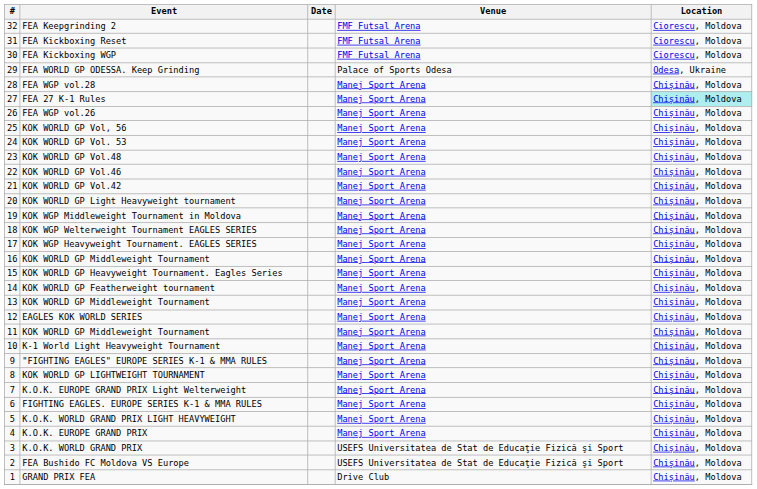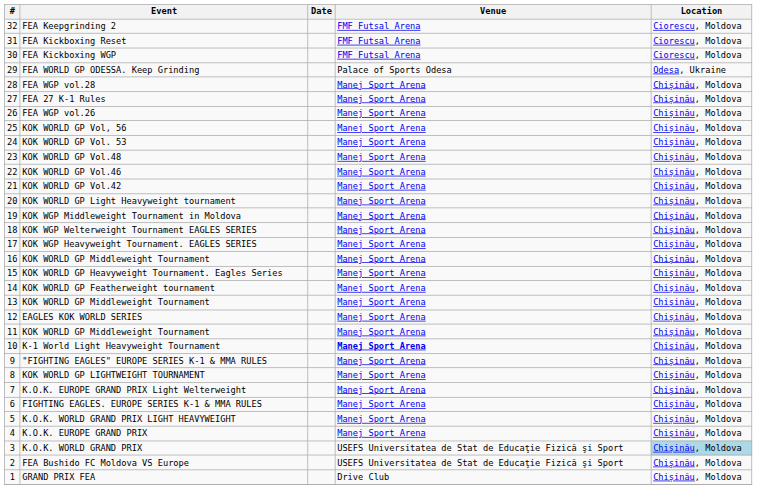(697, 99) paleturquoise background -> (697, 99) no background
(381, 346) normal -> (381, 346) bold
(697, 448) no background -> (697, 448) lightblue background
